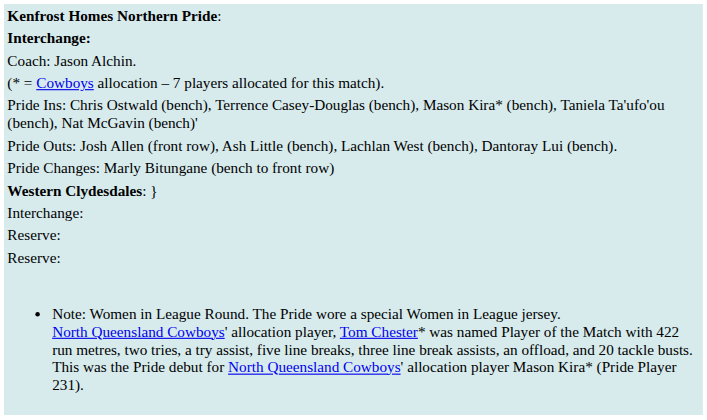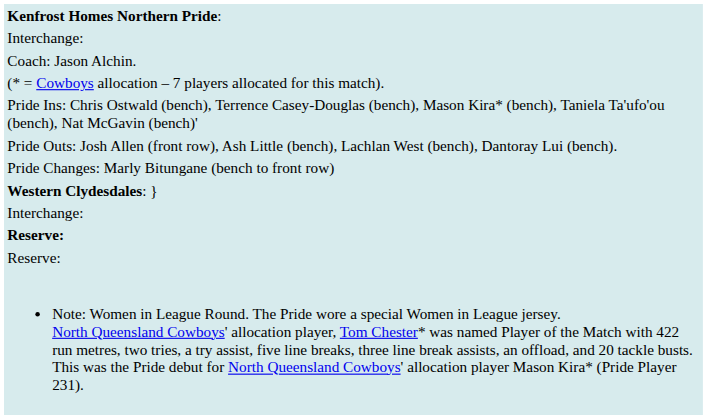(49, 38) bold -> (45, 38) normal
(34, 235) normal -> (36, 235) bold
